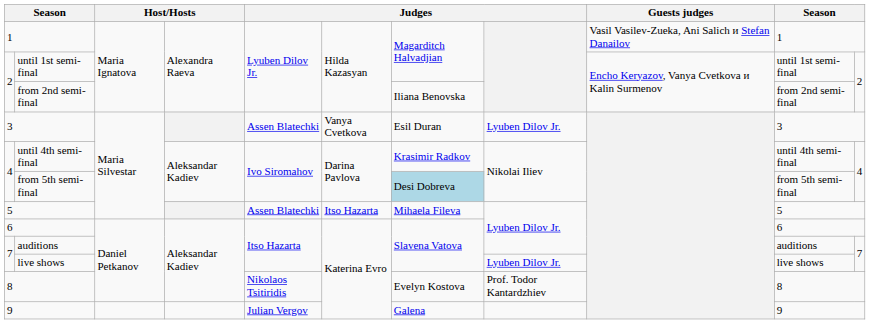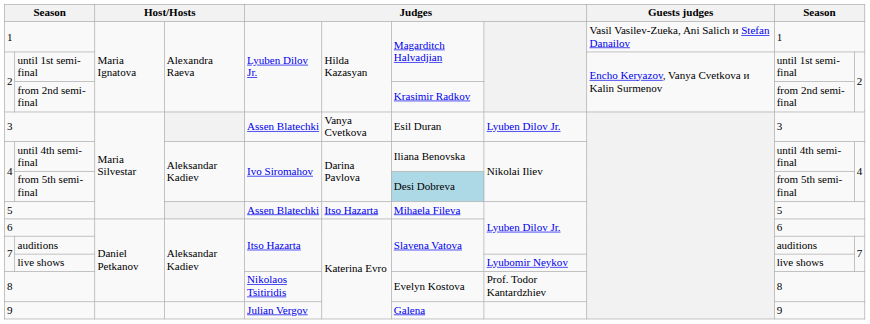(430, 96) Iliana Benovska -> (432, 96) Krasimir Radkov
(432, 156) Krasimir Radkov -> (430, 156) Iliana Benovska
(524, 262) Lyuben Dilov Jr. -> (527, 262) Lyubomir Neykov
